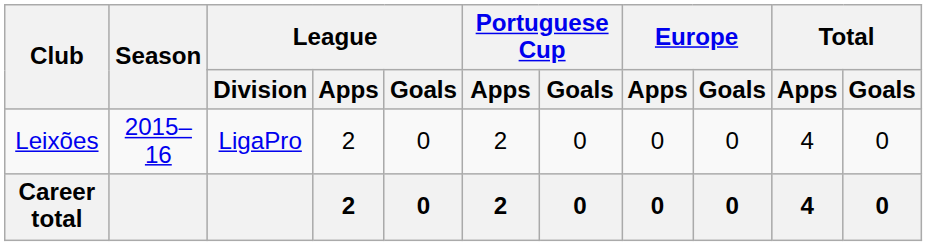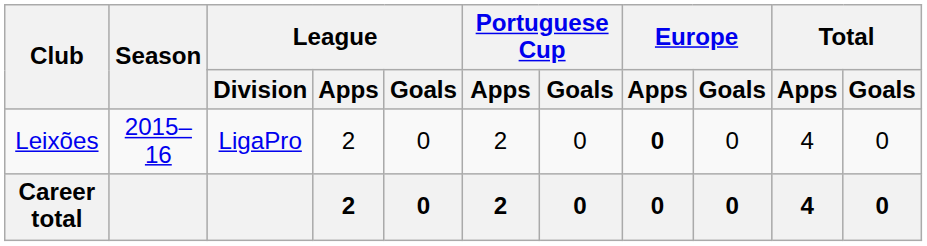(657, 141) normal -> (657, 141) bold
